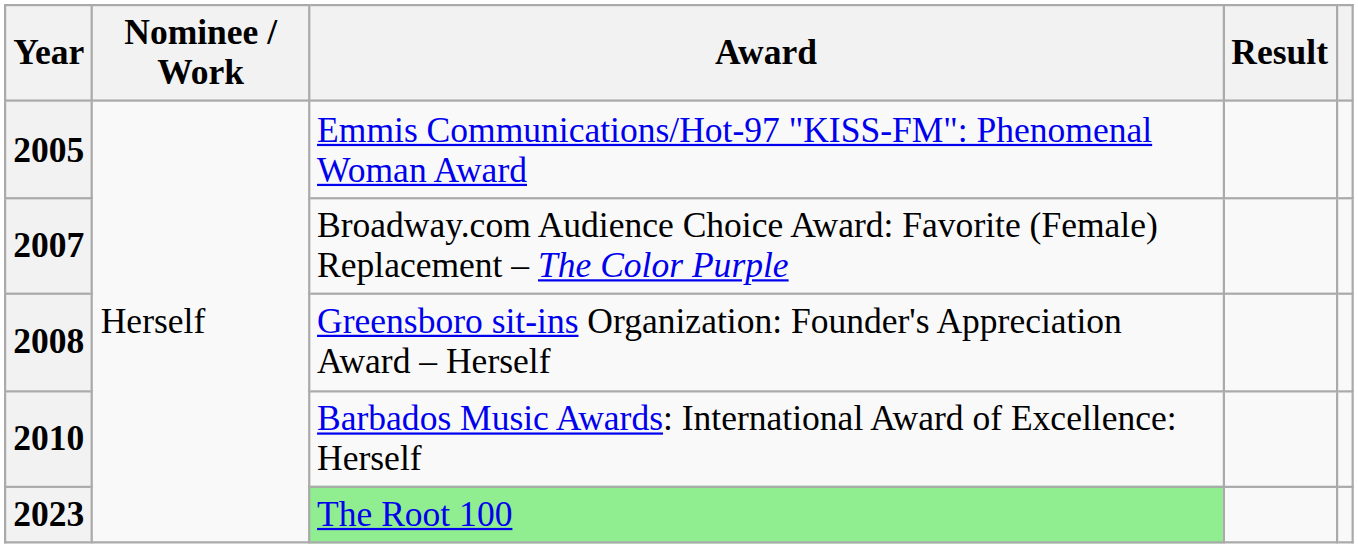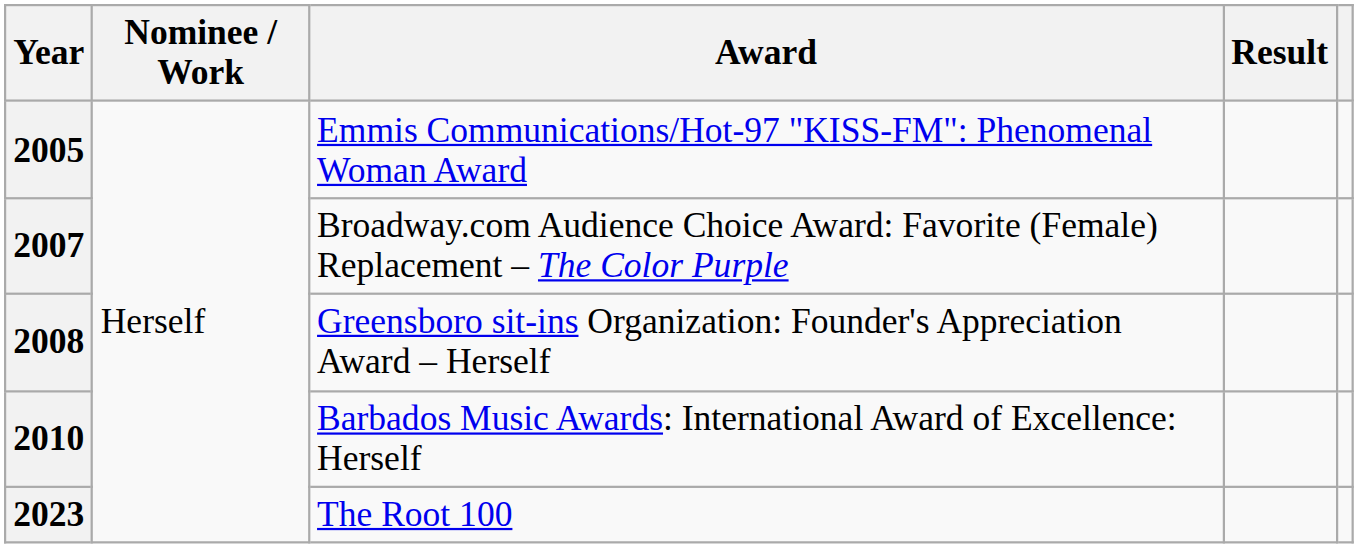(415, 514) lightgreen background -> (415, 514) no background
